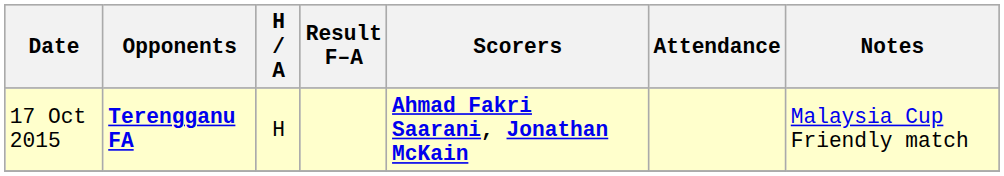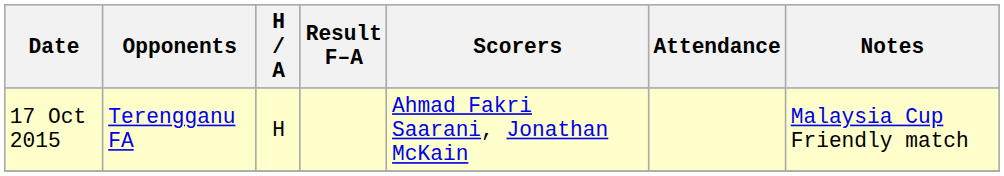(172, 130) bold -> (172, 130) normal
(500, 130) bold -> (500, 130) normal
